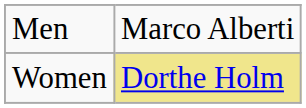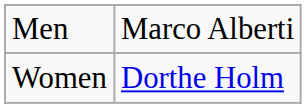(202, 77) khaki background -> (202, 77) no background
